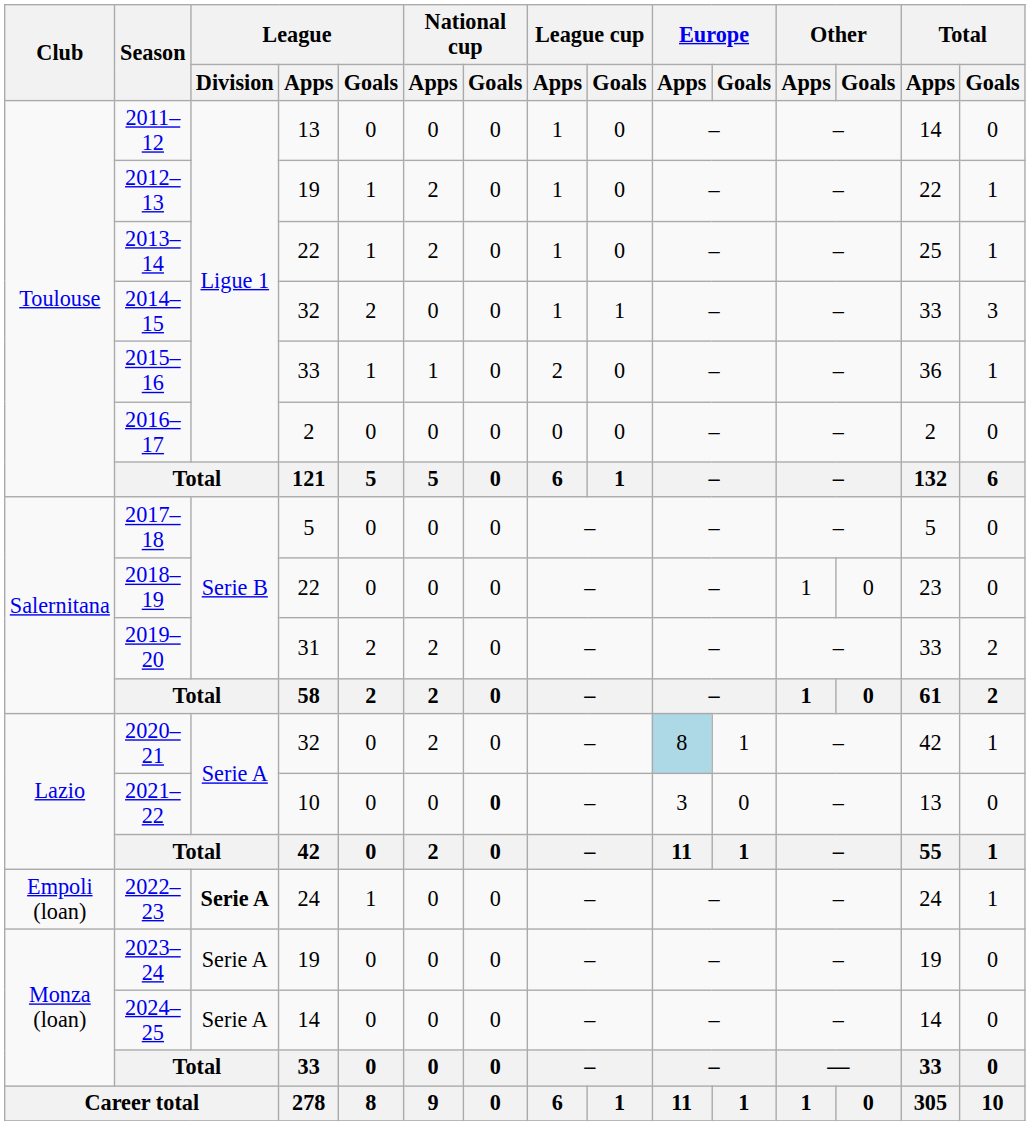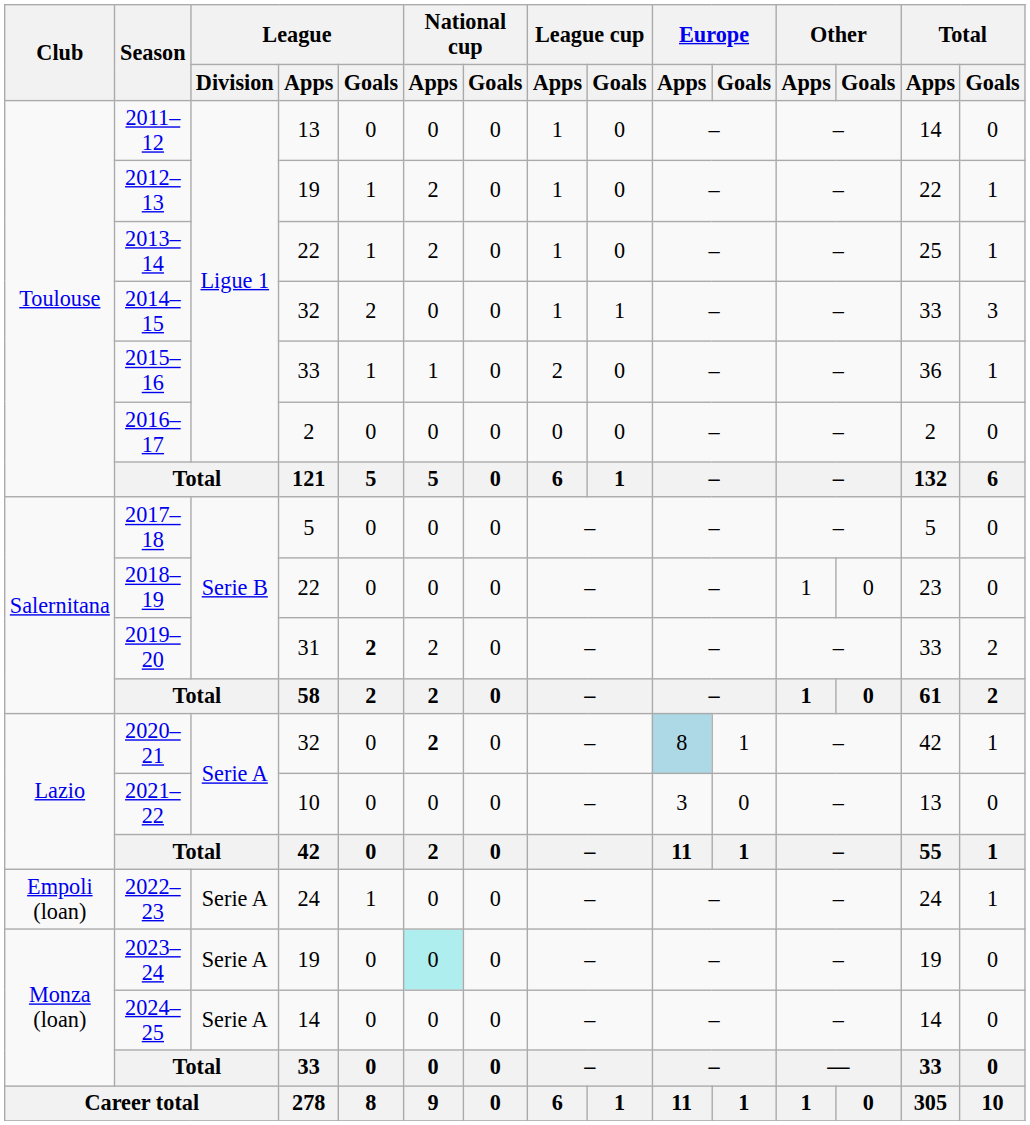(371, 647) normal -> (371, 647) bold
(433, 743) normal -> (433, 743) bold
(495, 803) bold -> (495, 803) normal
(235, 899) bold -> (235, 899) normal
(433, 959) no background -> (433, 959) paleturquoise background
